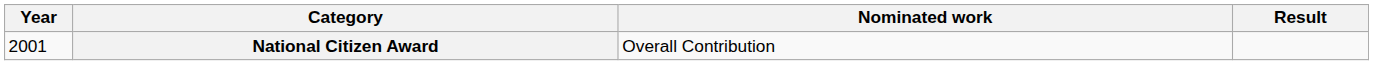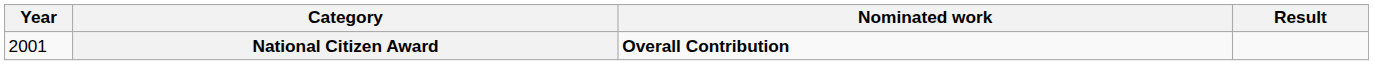(699, 45) normal -> (706, 45) bold
